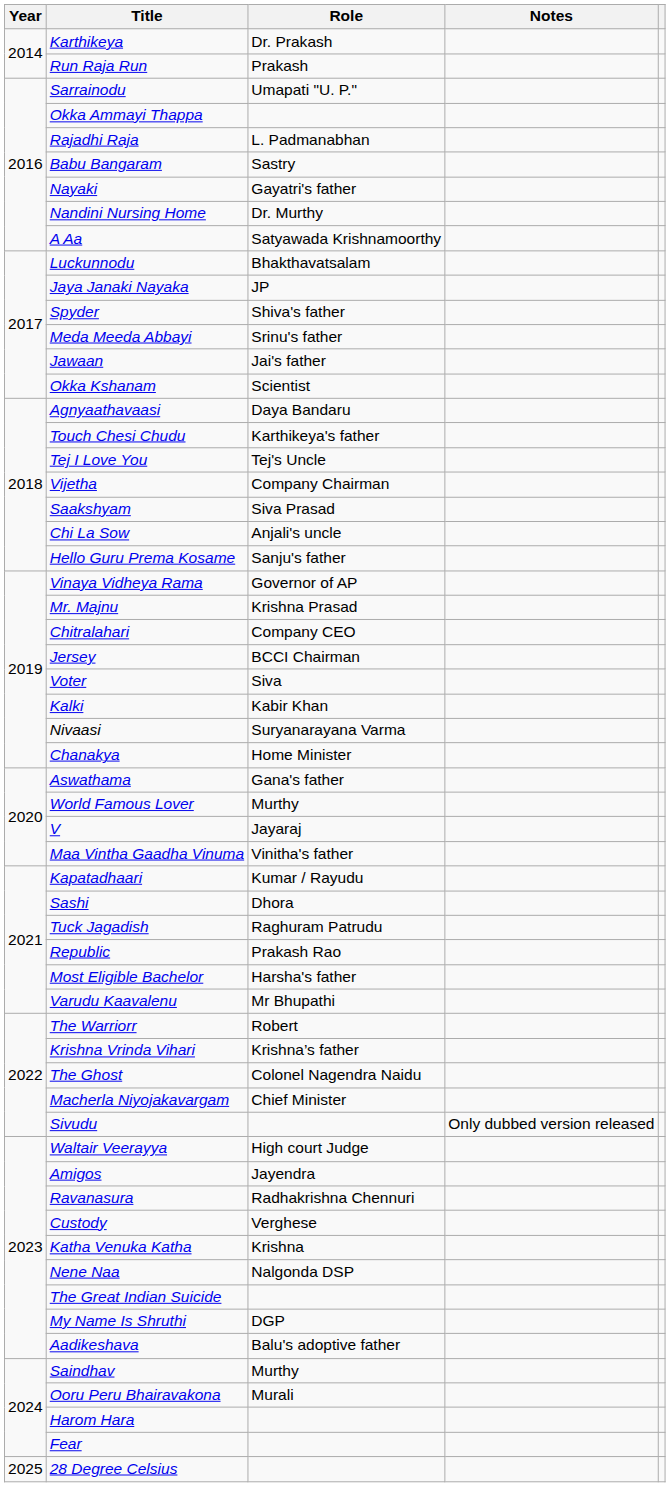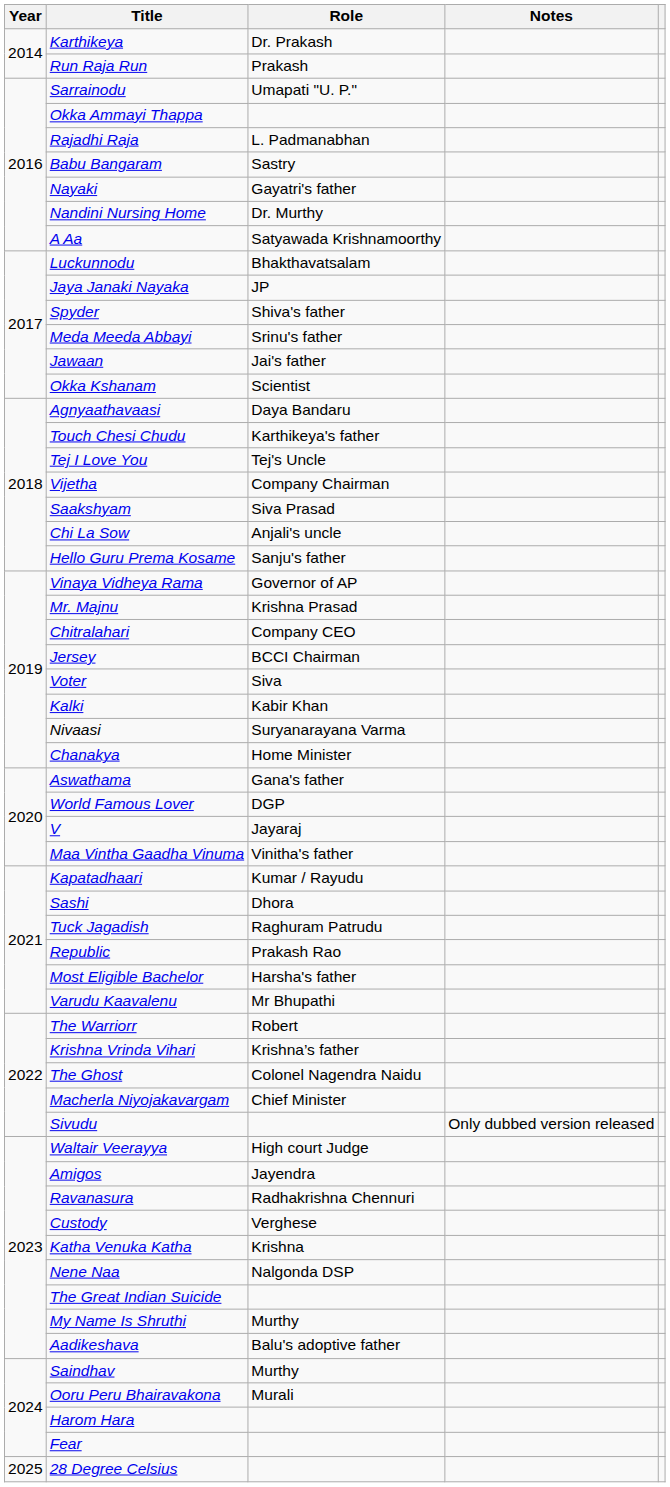(275, 804) Murthy -> (268, 804) DGP
(268, 1321) DGP -> (275, 1321) Murthy
